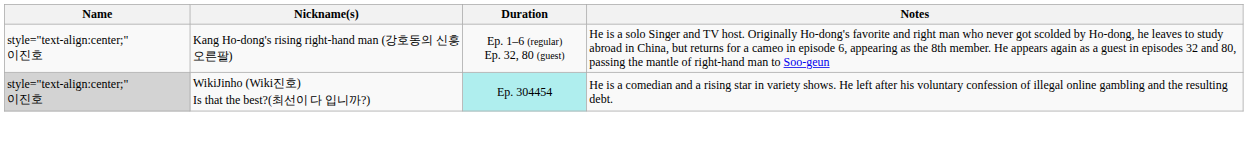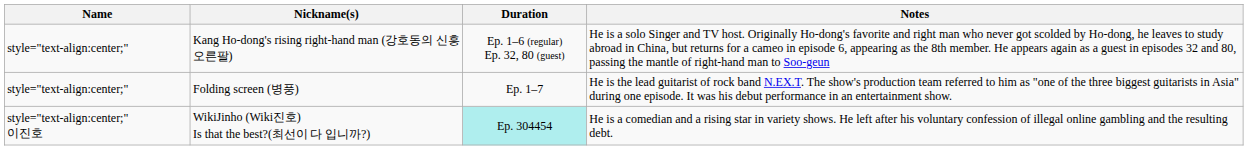(68, 47) style="text-align:center;" 이진호 -> (68, 48) style="text-align:center;"
+ row: (246, 89)
(68, 91) lightgrey background -> (68, 125) no background
